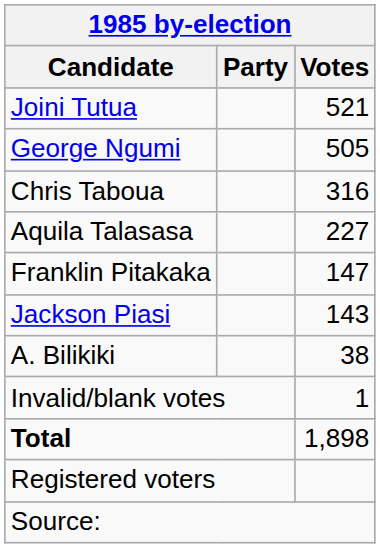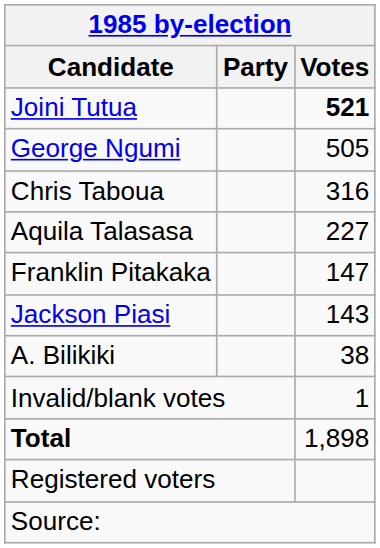(347, 107) normal -> (347, 107) bold
